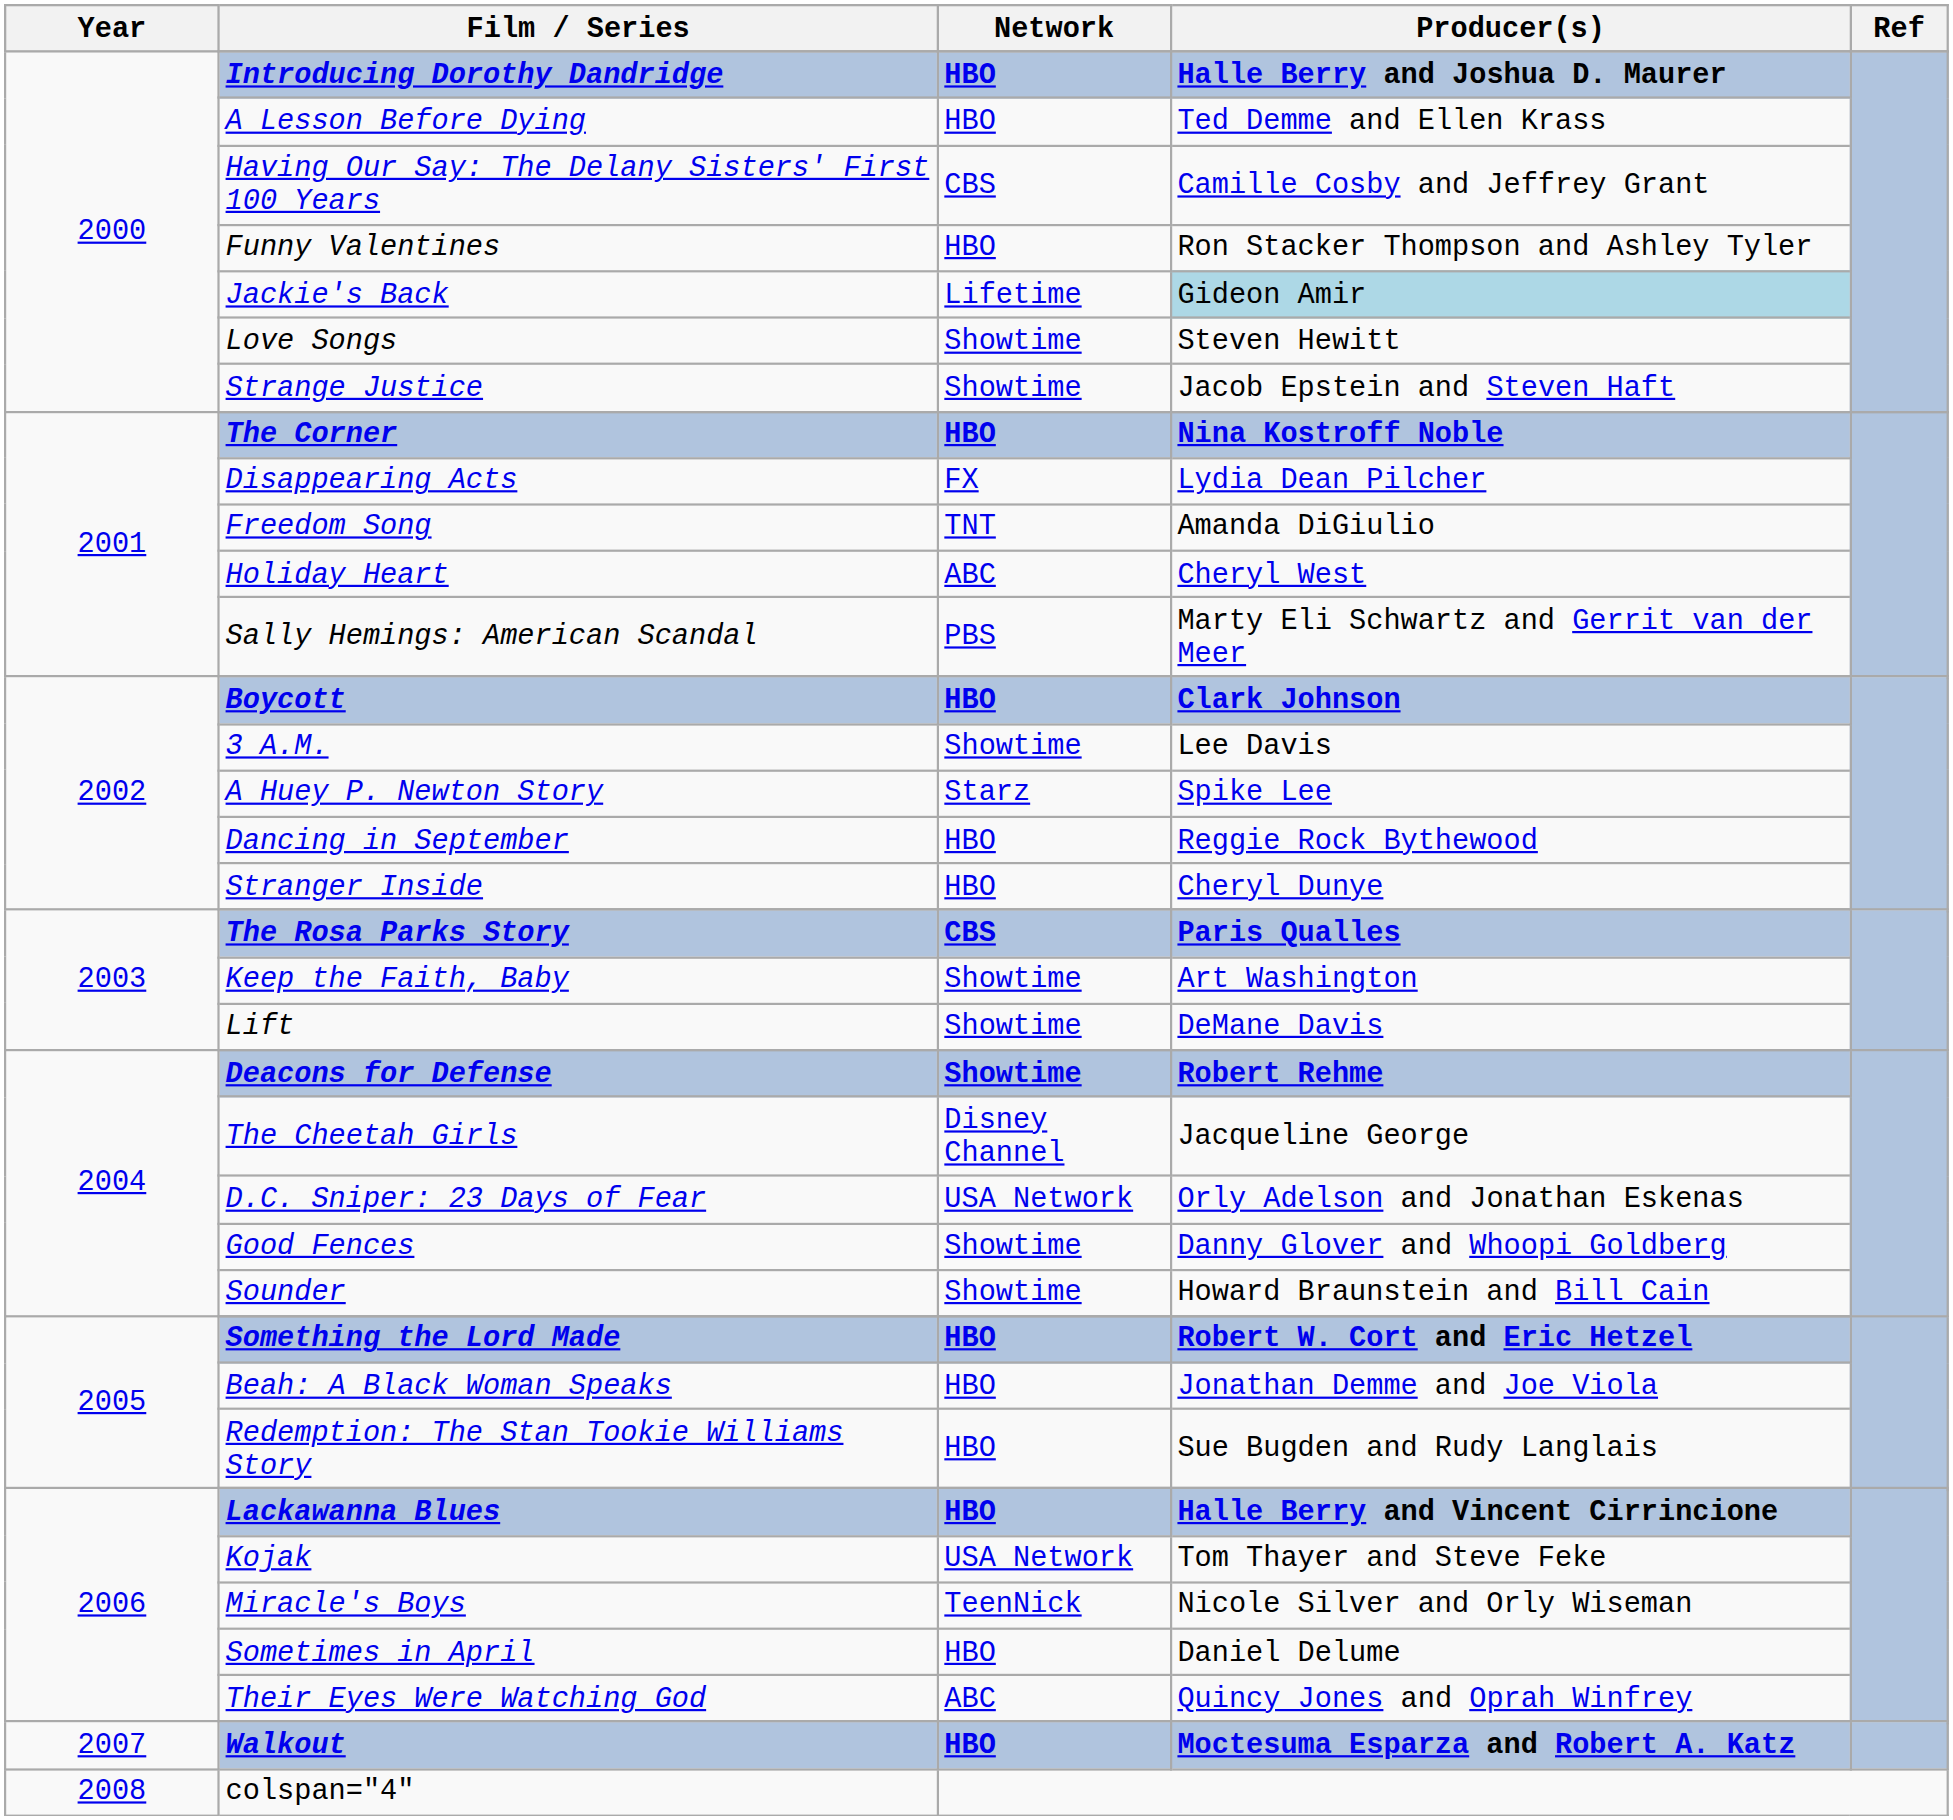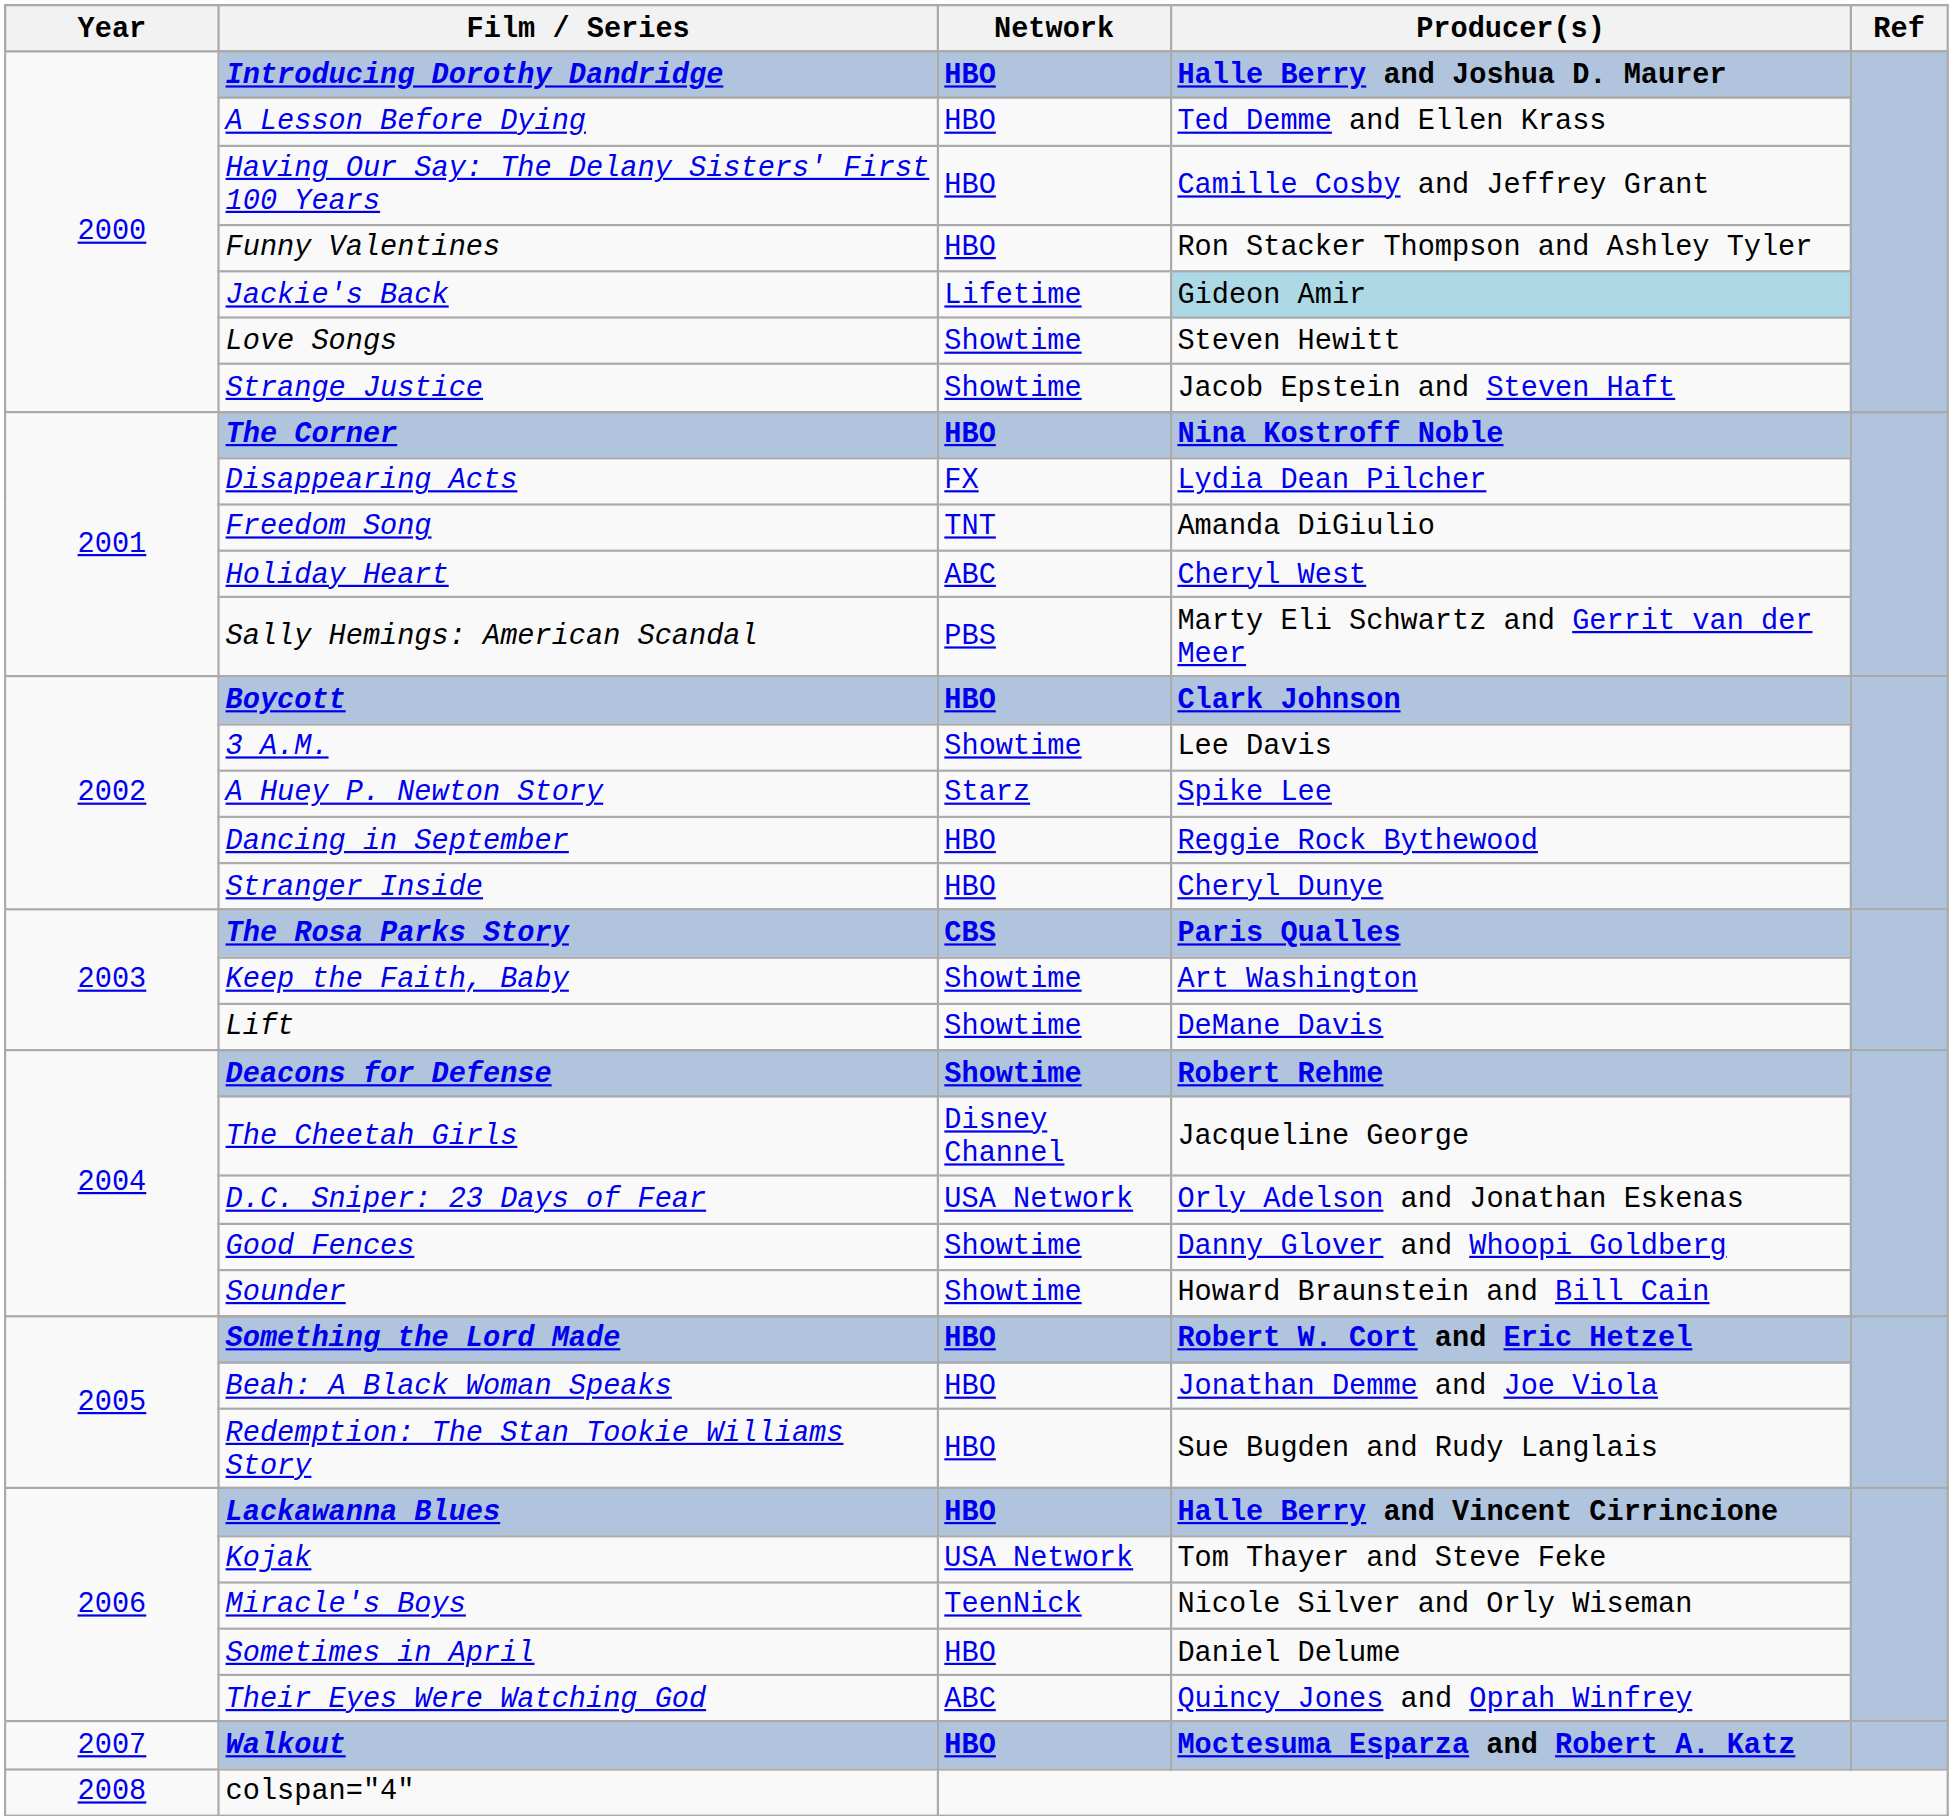(970, 185) CBS -> (970, 185) HBO
